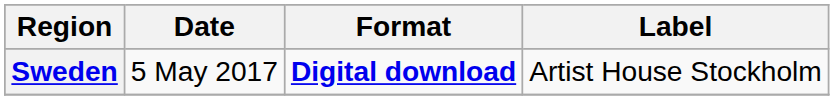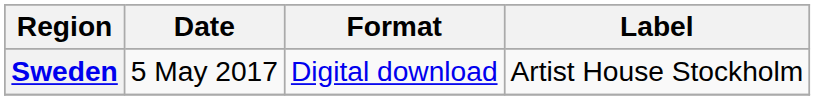(404, 71) bold -> (394, 71) normal
